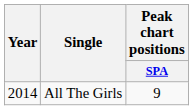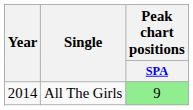(157, 93) no background -> (157, 93) lightgreen background
